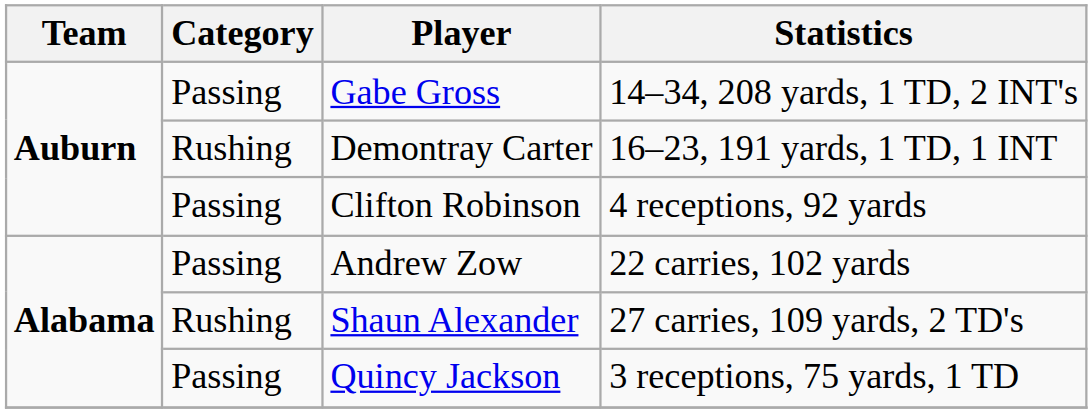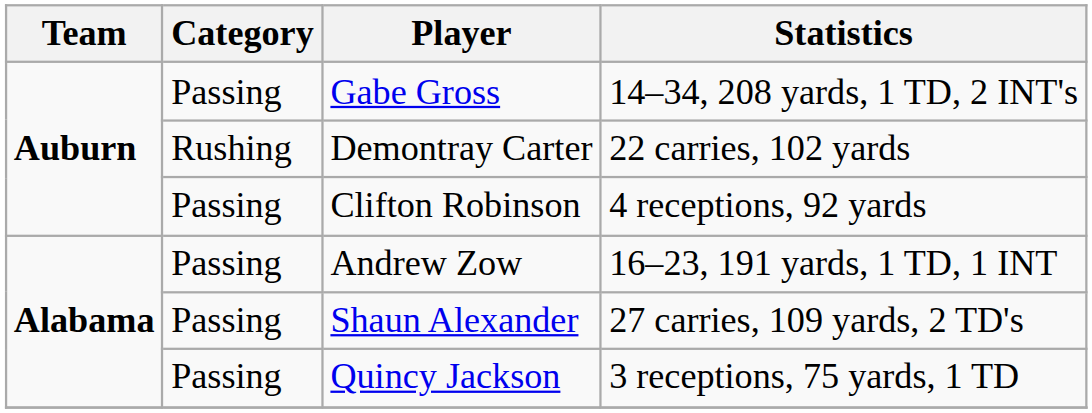(833, 148) 16–23, 191 yards, 1 TD, 1 INT -> (760, 148) 22 carries, 102 yards
(760, 262) 22 carries, 102 yards -> (833, 262) 16–23, 191 yards, 1 TD, 1 INT
(231, 320) Rushing -> (226, 320) Passing
